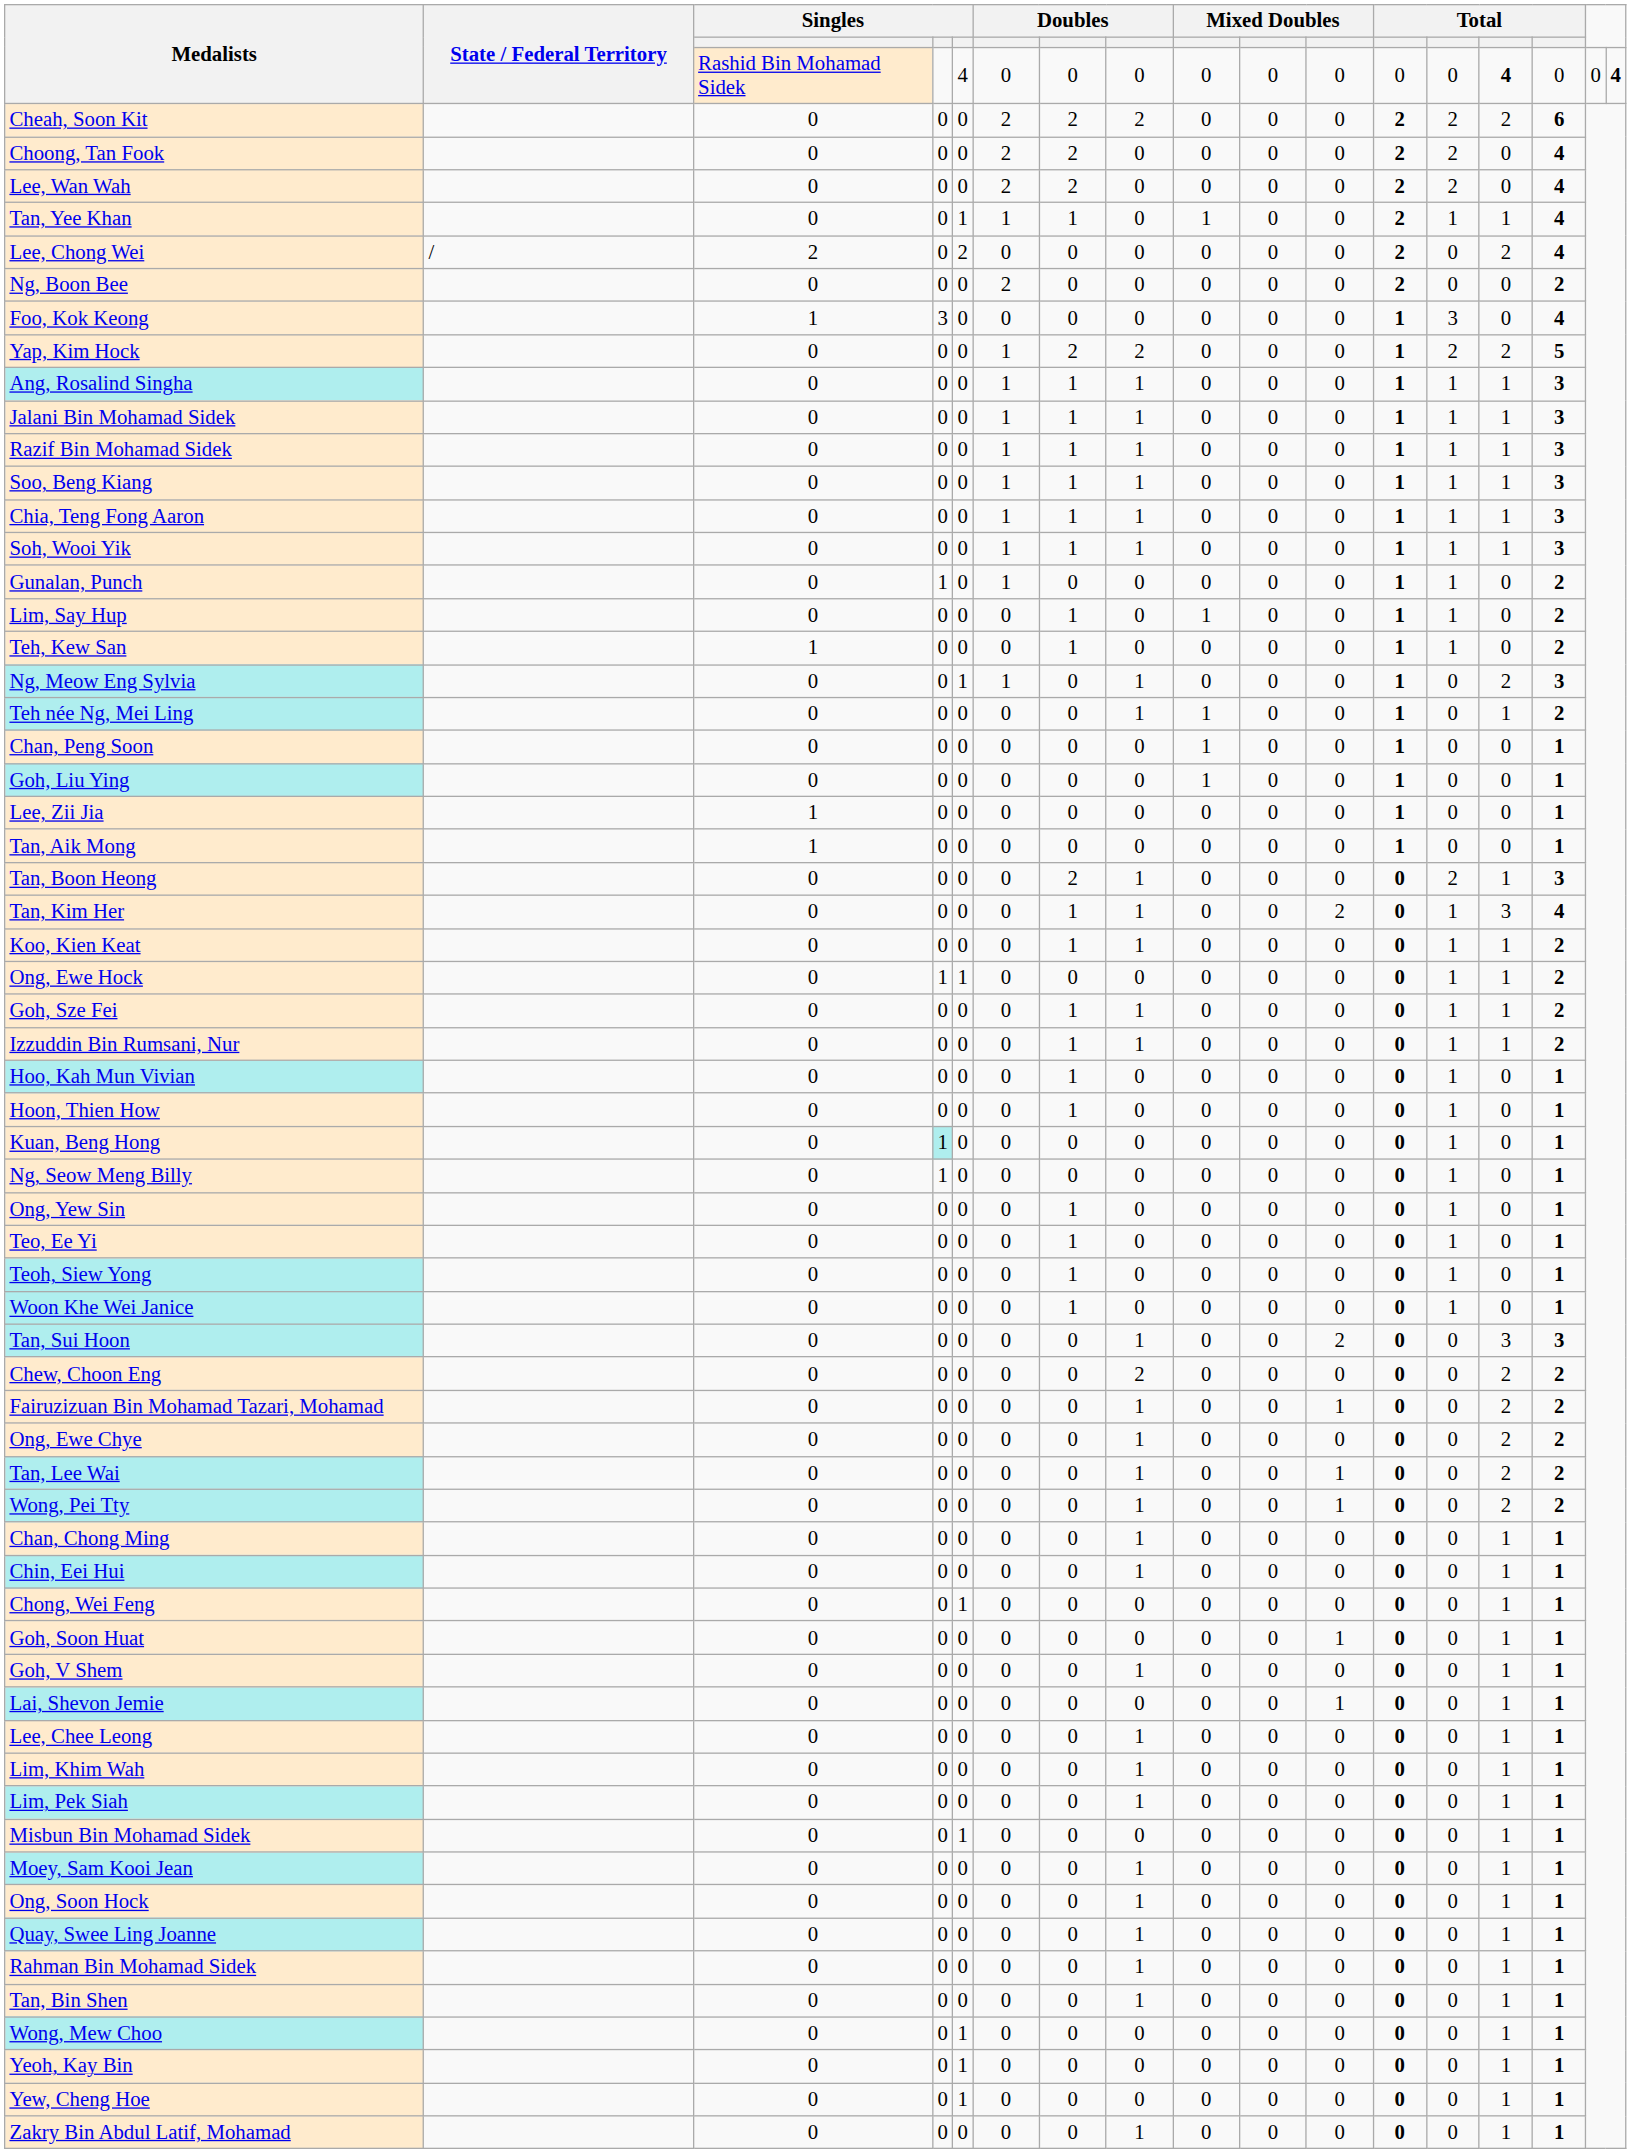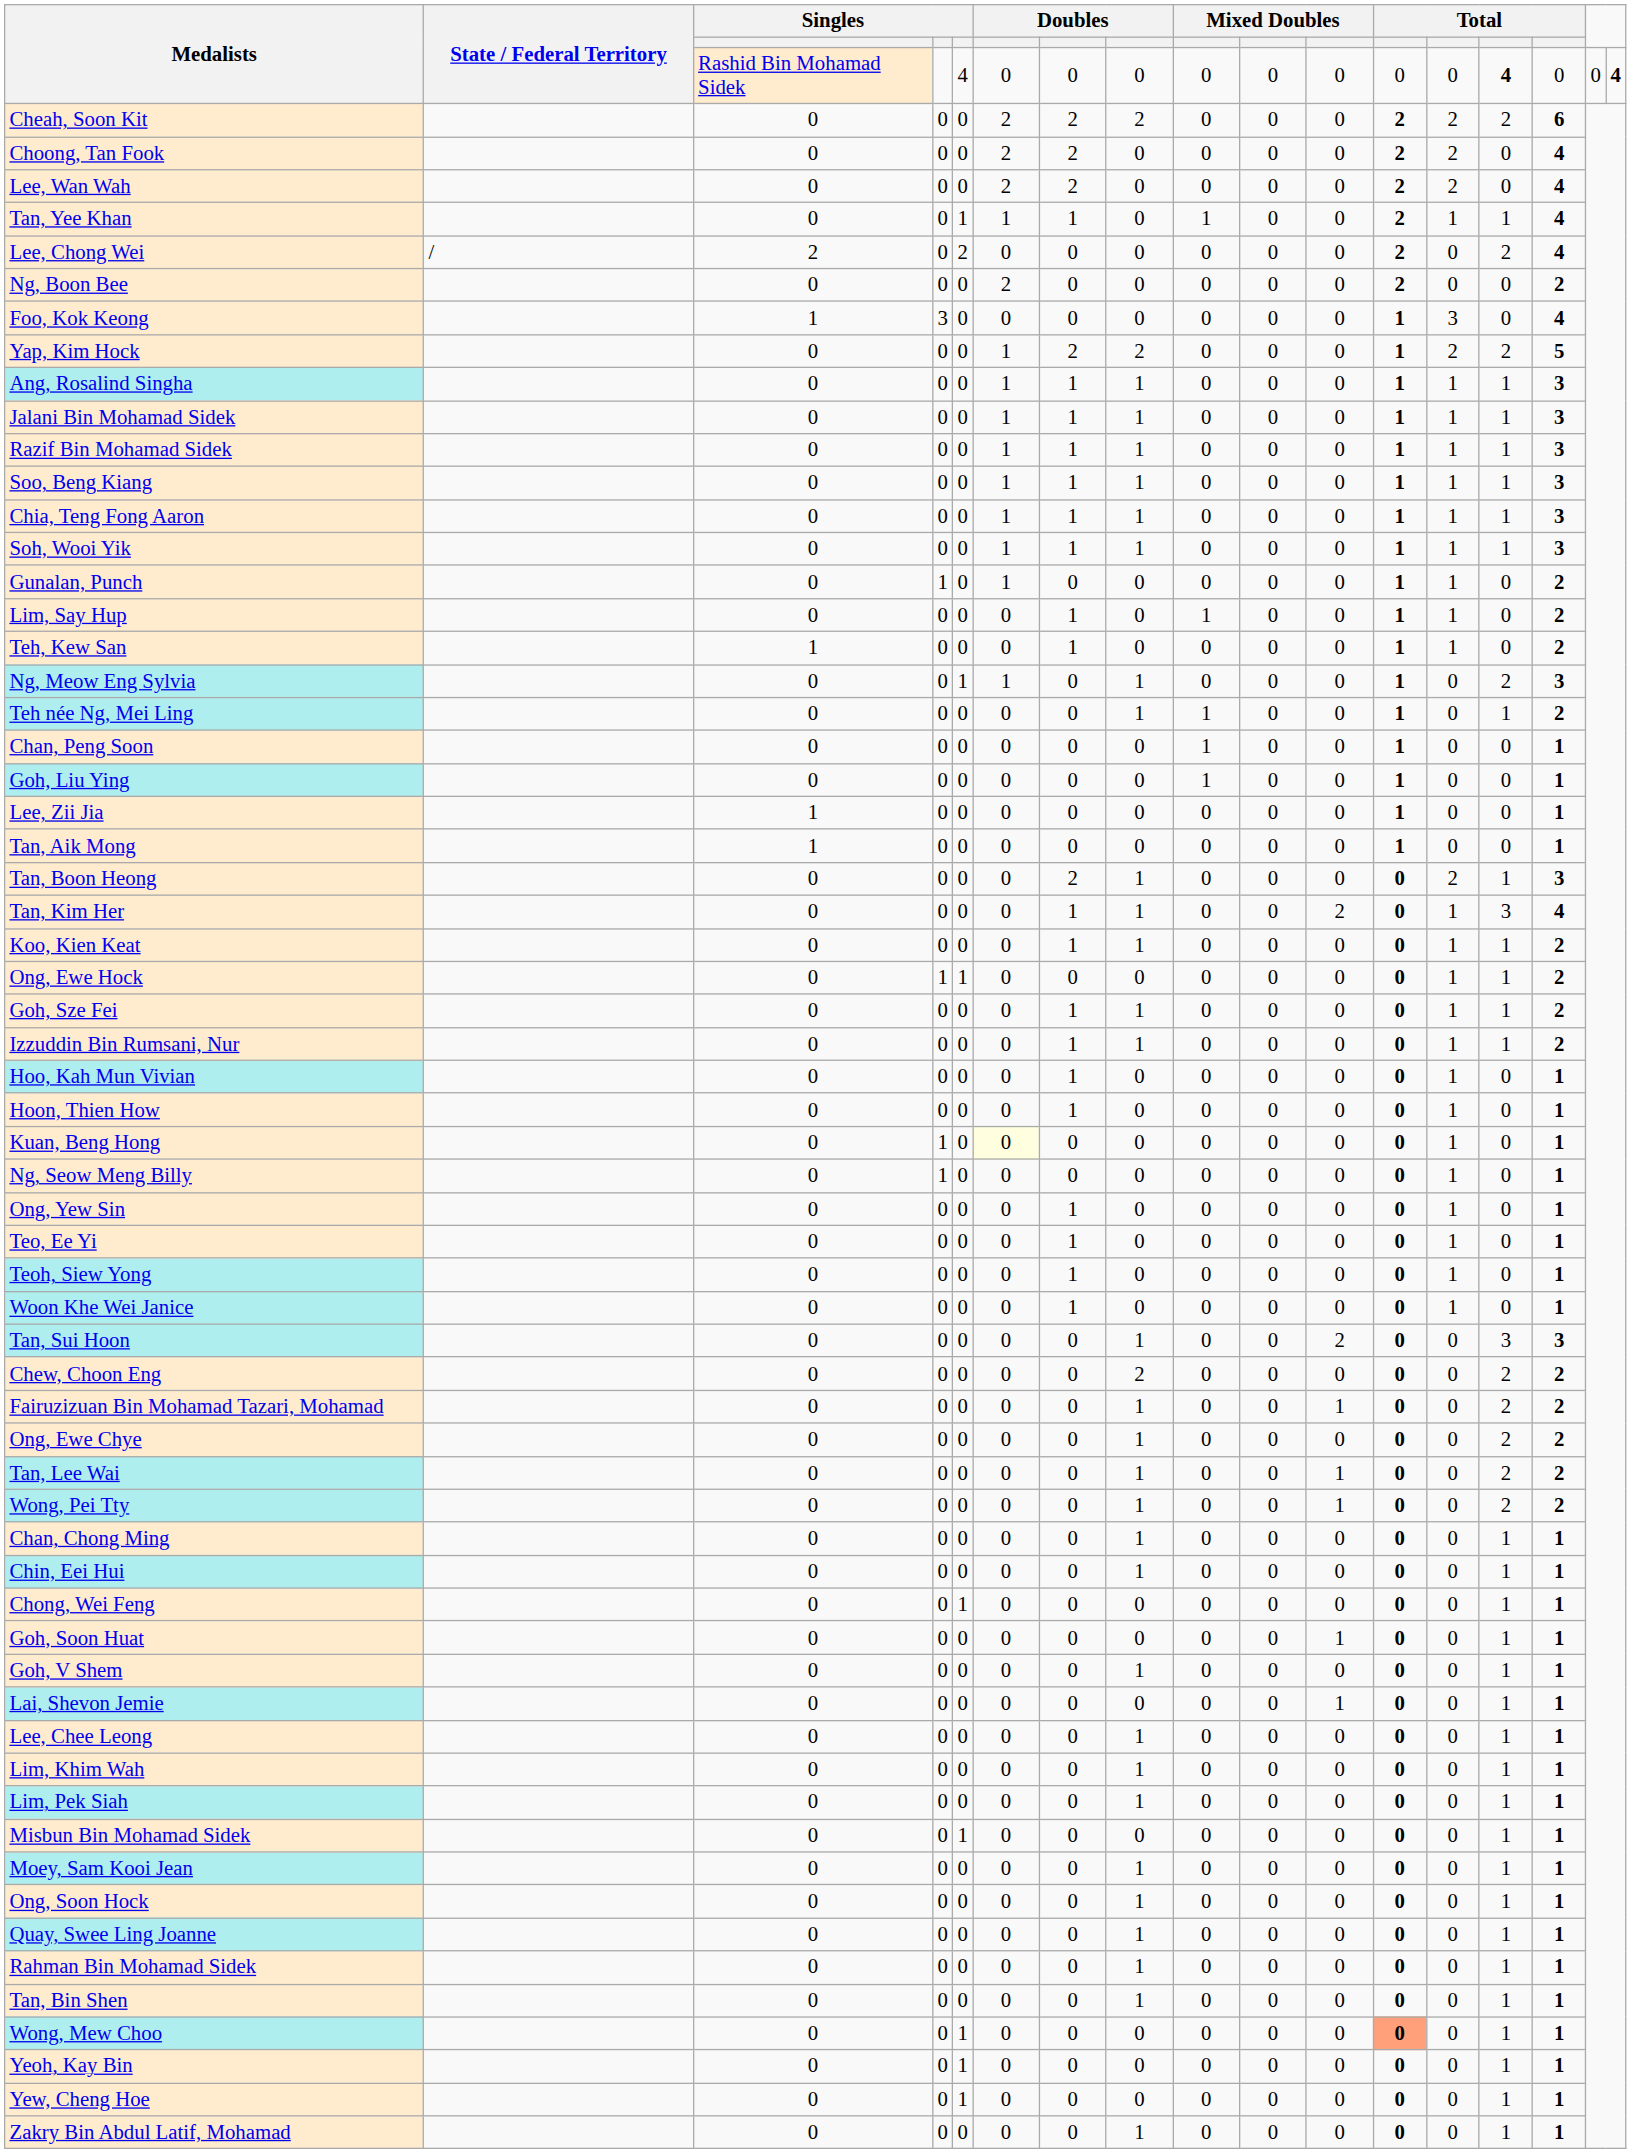(943, 1142) paleturquoise background -> (943, 1142) no background
(1006, 1142) no background -> (1006, 1142) lightyellow background
(1400, 2033) no background -> (1400, 2033) lightsalmon background
